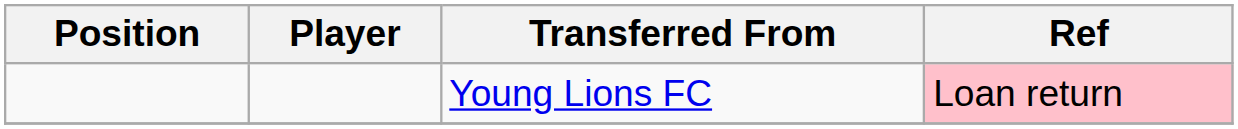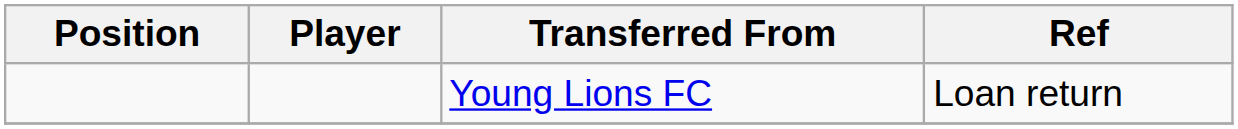(1028, 92) pink background -> (1028, 92) no background
